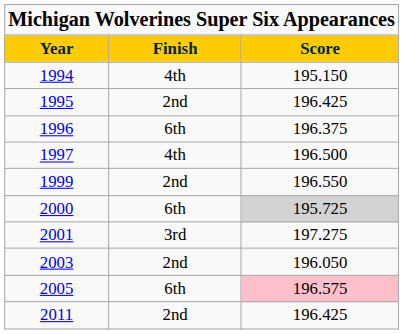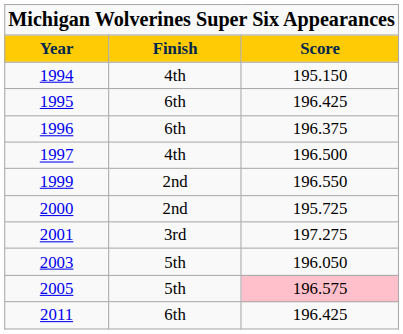(175, 101) 2nd -> (175, 101) 6th
(175, 208) 6th -> (175, 208) 2nd
(320, 208) lightgrey background -> (320, 208) no background
(175, 261) 2nd -> (175, 261) 5th
(175, 288) 6th -> (175, 288) 5th
(175, 315) 2nd -> (175, 315) 6th
